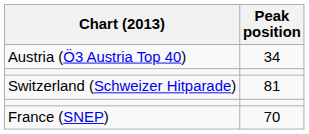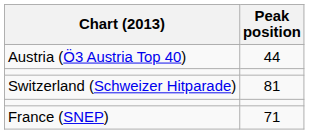(272, 56) 34 -> (272, 56) 44
(272, 117) 70 -> (272, 117) 71
